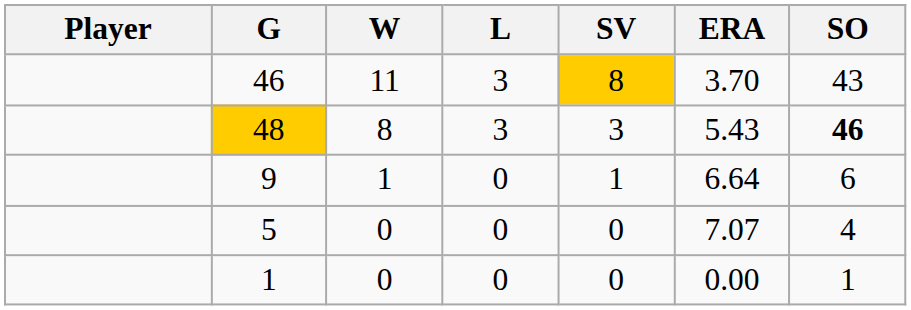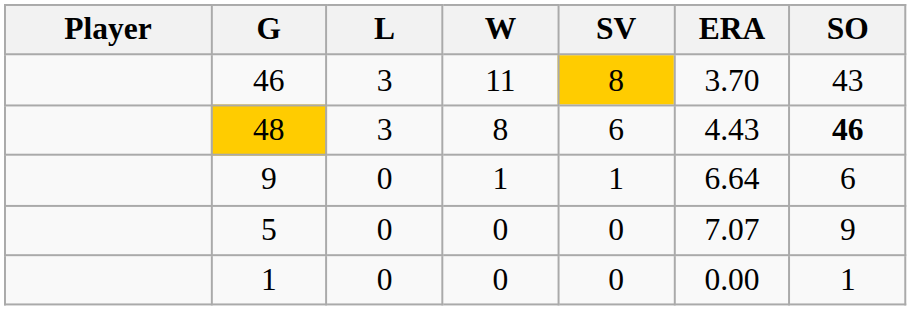columns swapped: (385, 29) <-> (500, 29)
(616, 129) 3 -> (616, 129) 6
(732, 129) 5.43 -> (732, 129) 4.43
(848, 229) 4 -> (848, 229) 9
